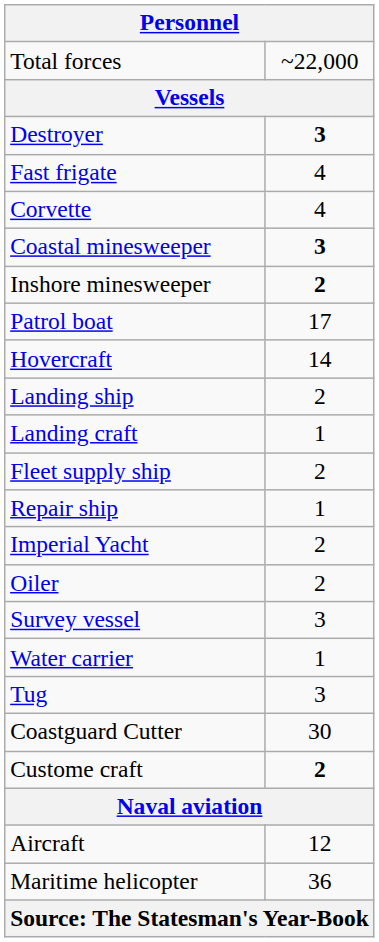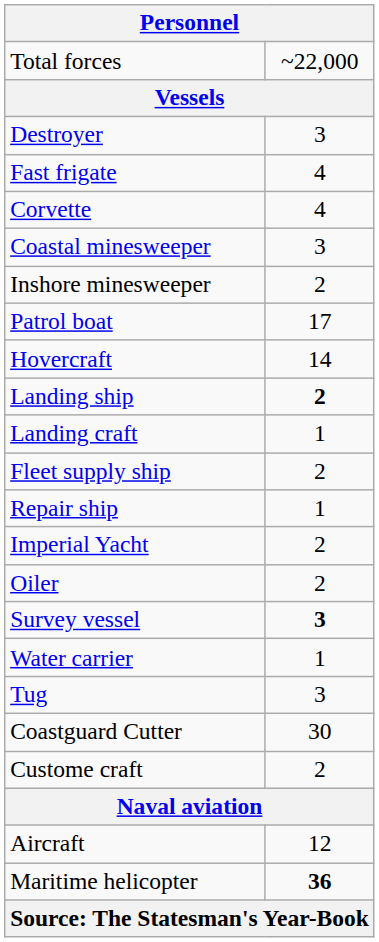(320, 135) bold -> (320, 135) normal
(320, 246) bold -> (320, 246) normal
(320, 284) bold -> (320, 284) normal
(320, 396) normal -> (320, 396) bold
(320, 619) normal -> (320, 619) bold
(320, 769) bold -> (320, 769) normal
(320, 881) normal -> (320, 881) bold
